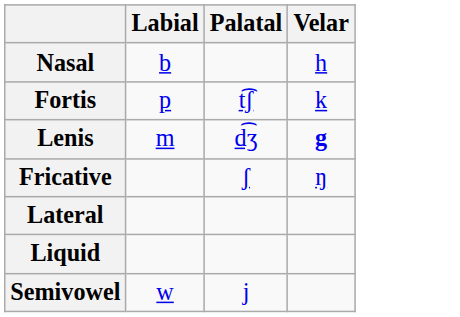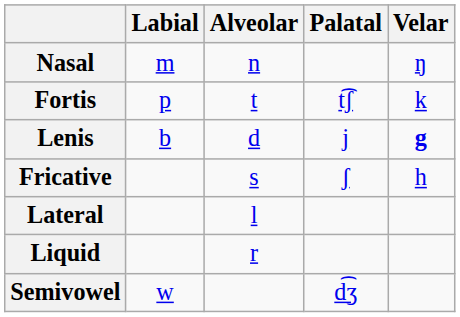+ column: (254, 23)
(165, 62) b -> (165, 62) m
(321, 62) h -> (421, 62) ŋ
(165, 138) m -> (165, 138) b
(246, 138) d͡ʒ -> (346, 138) j
(321, 177) ŋ -> (421, 177) h
(246, 292) j -> (346, 292) d͡ʒ
